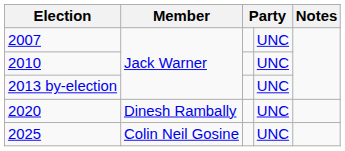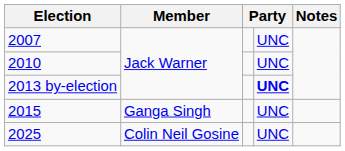(273, 87) normal -> (273, 87) bold
+ row: (24, 110)
- row: (24, 110)
